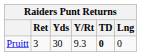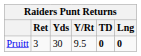(80, 43) 9.3 -> (80, 43) 9.5
(120, 43) normal -> (120, 43) bold
